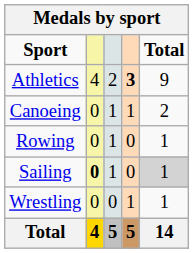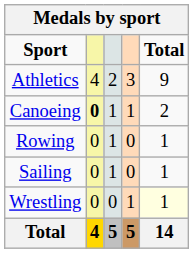(131, 80) bold -> (131, 80) normal
(95, 110) normal -> (95, 110) bold
(95, 171) bold -> (95, 171) normal
(164, 171) lightgrey background -> (164, 171) no background
(164, 202) no background -> (164, 202) lightyellow background
